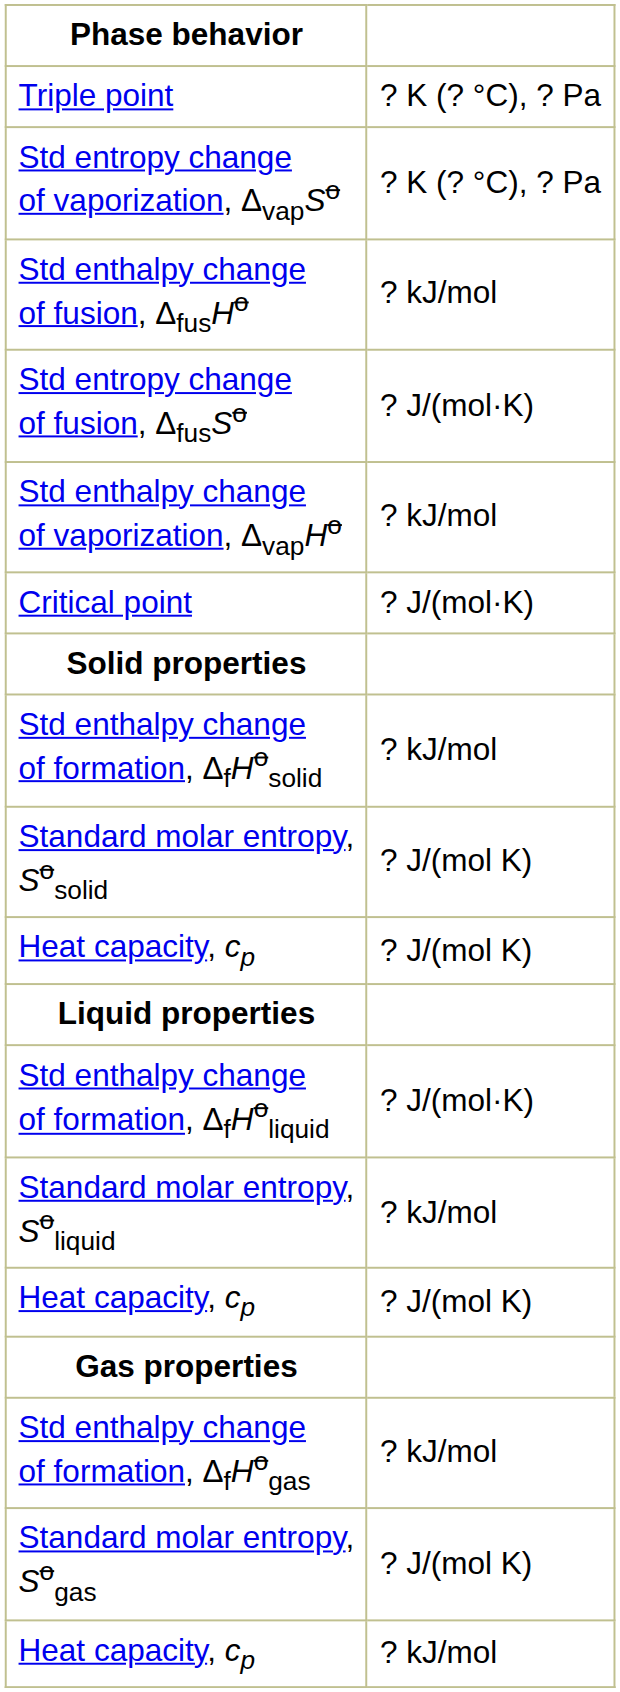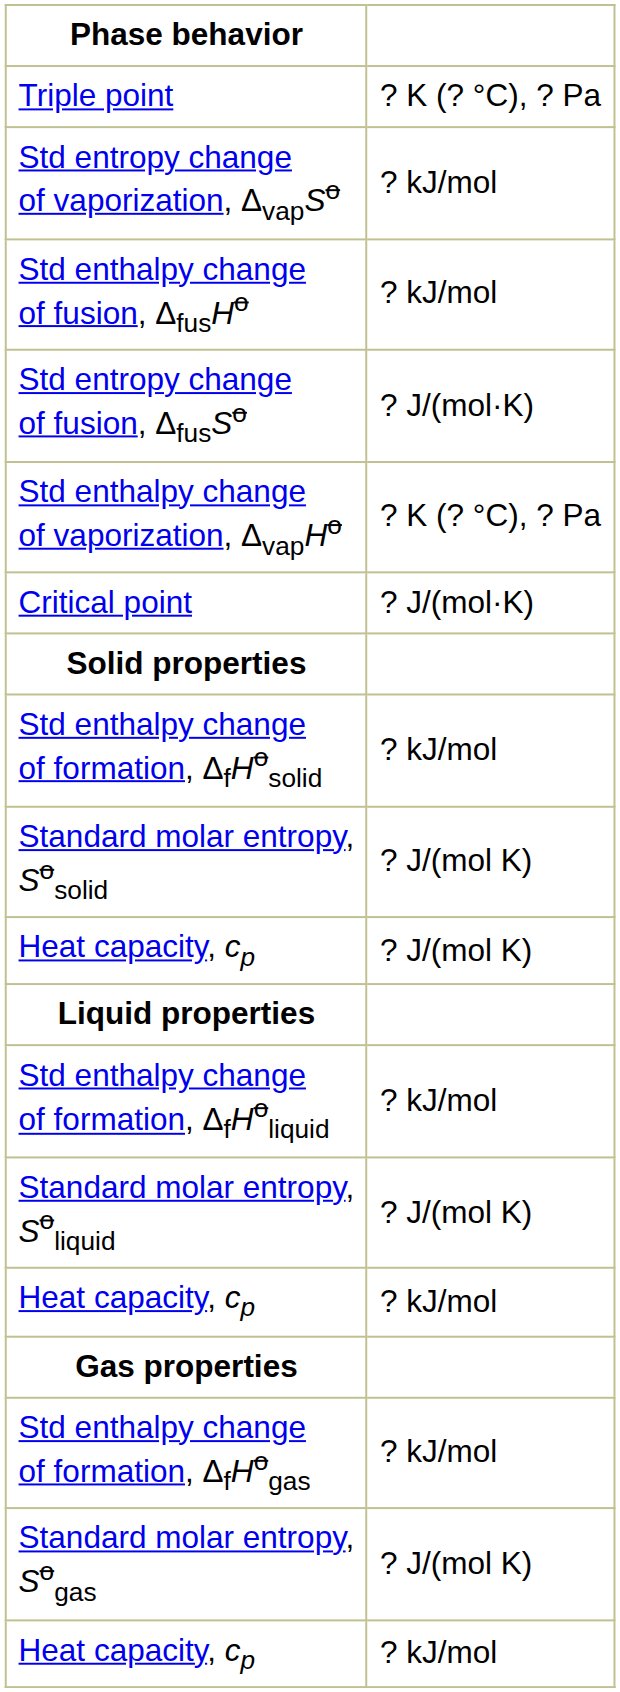(491, 182) ? K (? °C), ? Pa -> (439, 182) ? kJ/mol
(439, 516) ? kJ/mol -> (491, 516) ? K (? °C), ? Pa
(457, 1100) ? J/(mol·K) -> (439, 1100) ? kJ/mol
(439, 1212) ? kJ/mol -> (456, 1212) ? J/(mol K)
(456, 1301) ? J/(mol K) -> (439, 1301) ? kJ/mol
